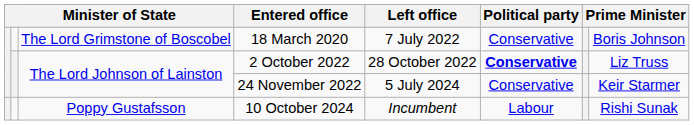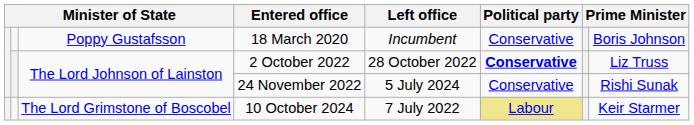(126, 39) The Lord Grimstone of Boscobel -> (126, 39) Poppy Gustafsson
(422, 39) 7 July 2022 -> (422, 39) Incumbent
(639, 85) Keir Starmer -> (639, 85) Rishi Sunak
(126, 108) Poppy Gustafsson -> (126, 108) The Lord Grimstone of Boscobel
(422, 108) Incumbent -> (422, 108) 7 July 2022
(531, 108) no background -> (531, 108) khaki background
(639, 108) Rishi Sunak -> (639, 108) Keir Starmer
